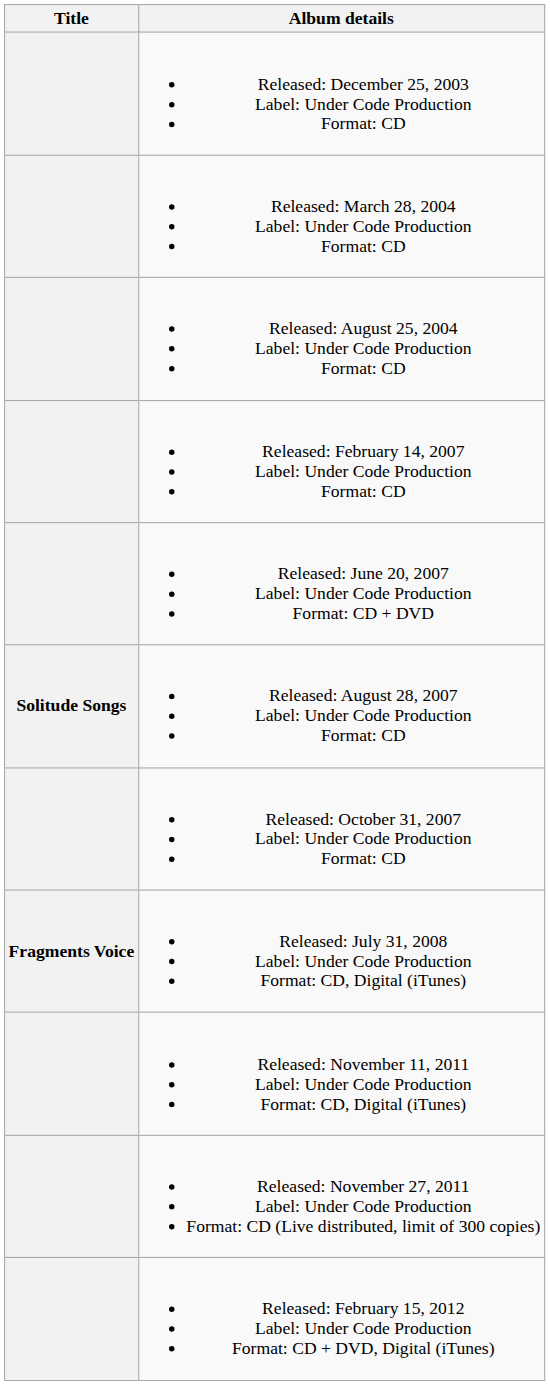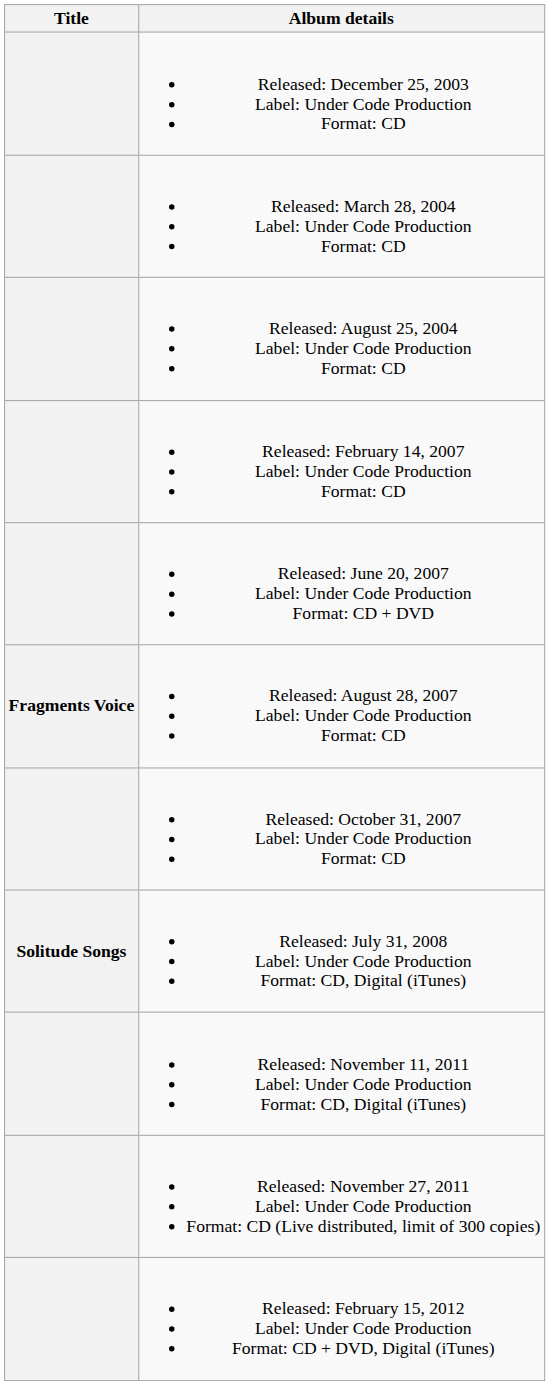(71, 706) Solitude Songs -> (71, 706) Fragments Voice
(71, 951) Fragments Voice -> (71, 951) Solitude Songs
